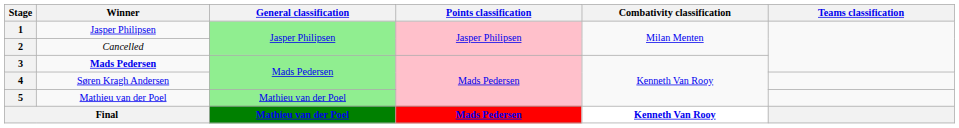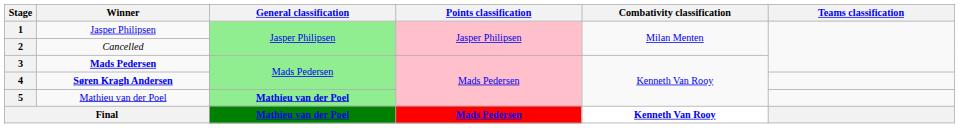(123, 81) normal -> (123, 81) bold
(303, 98) normal -> (303, 98) bold
